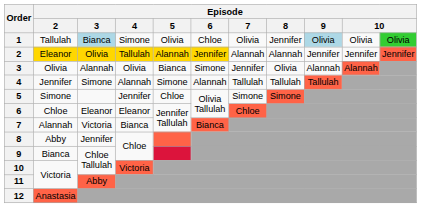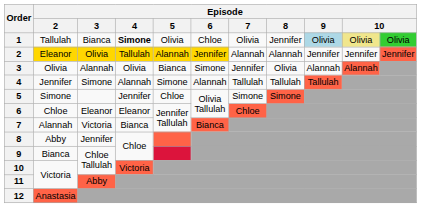(97, 39) lightblue background -> (97, 39) no background
(134, 39) normal -> (134, 39) bold
(361, 39) no background -> (361, 39) khaki background
